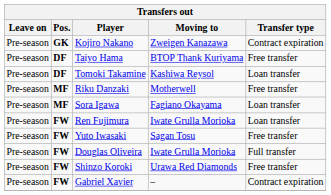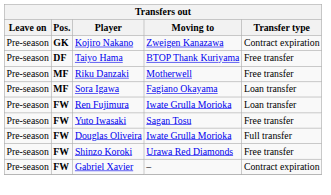- row: (110, 74)
